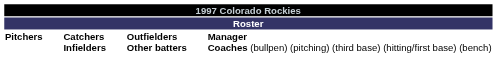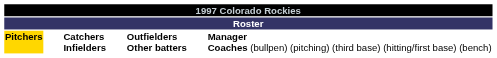(24, 37) no background -> (24, 37) gold background
